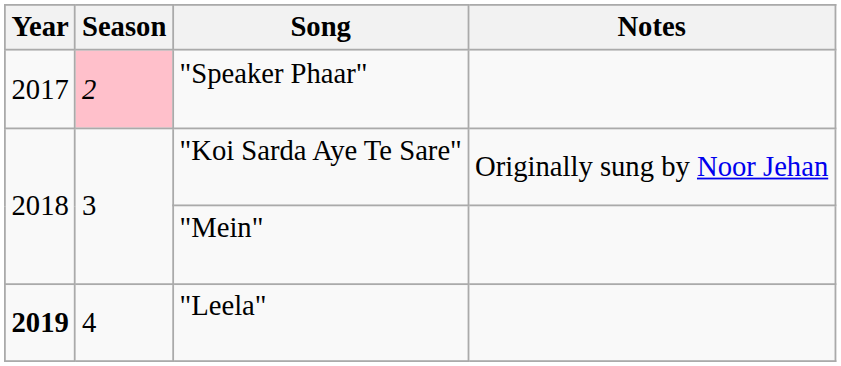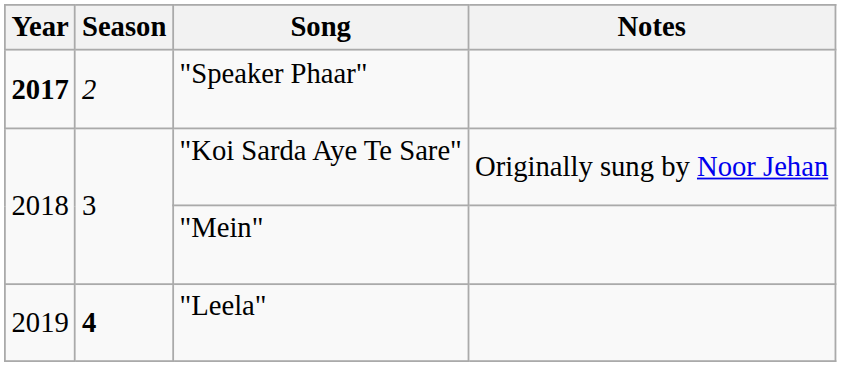(40, 88) normal -> (40, 88) bold
(89, 88) pink background -> (89, 88) no background
(40, 321) bold -> (40, 321) normal
(89, 321) normal -> (89, 321) bold
